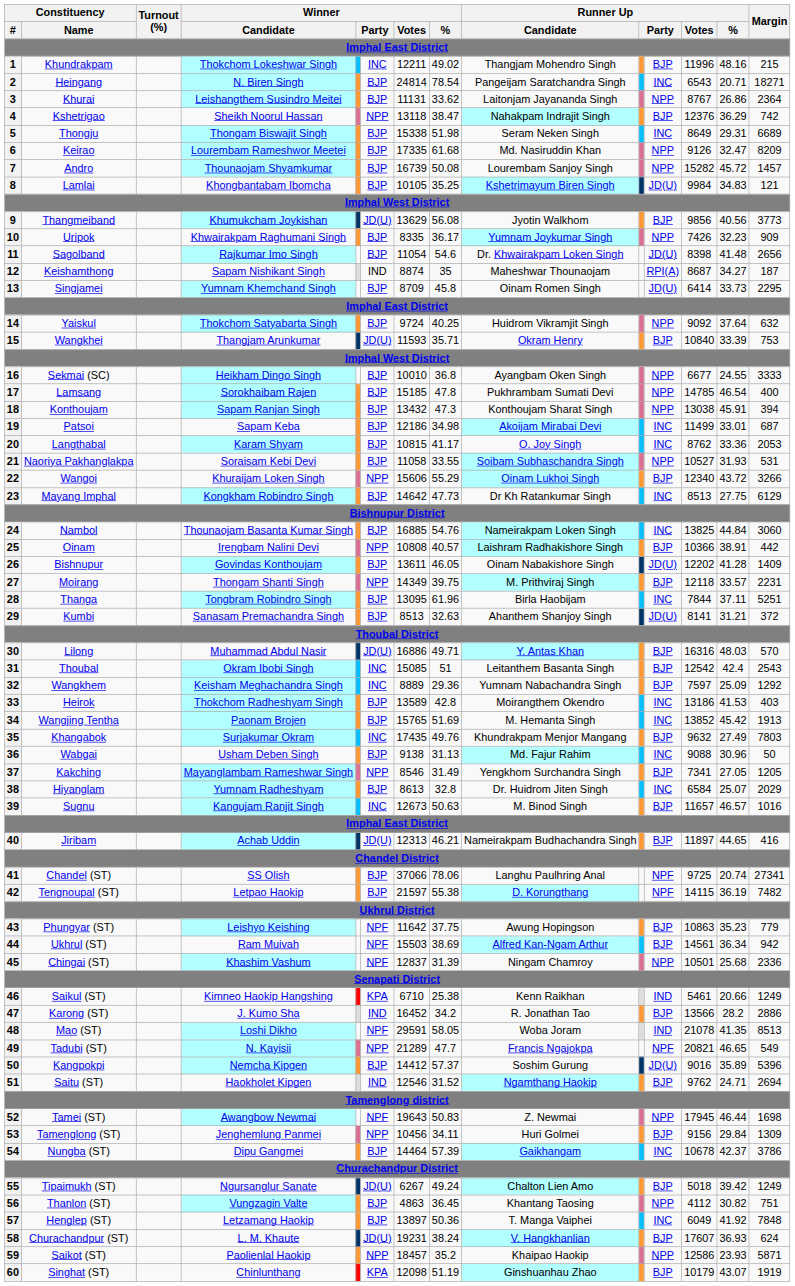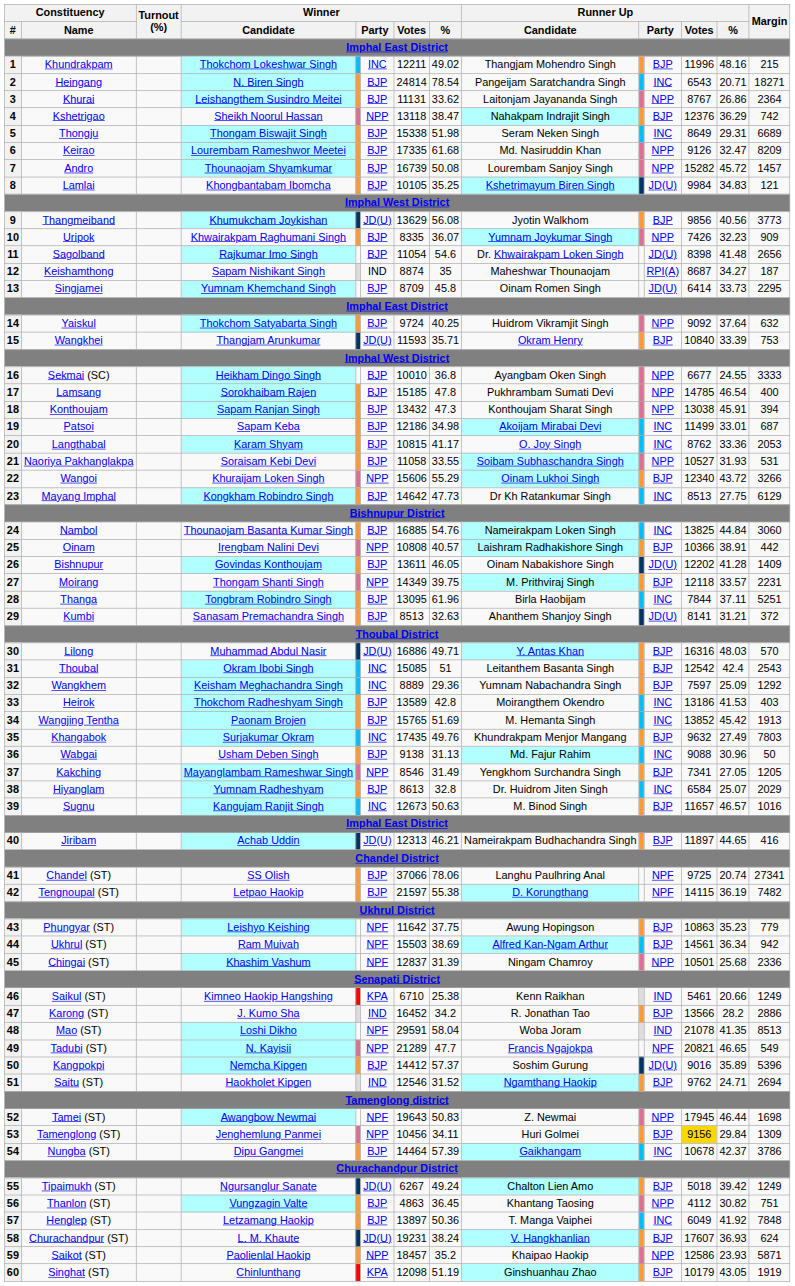(445, 237) 36.17 -> (445, 237) 36.07
(445, 1031) 58.05 -> (445, 1031) 58.04
(699, 1134) no background -> (699, 1134) gold background
(733, 1272) 43.07 -> (733, 1272) 43.05
